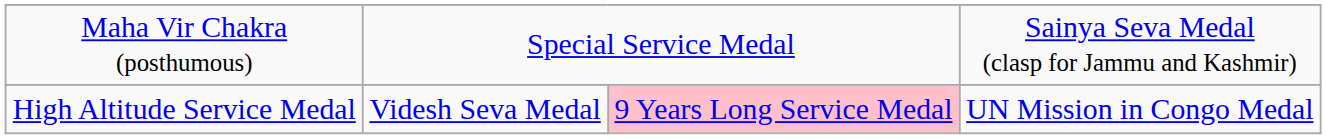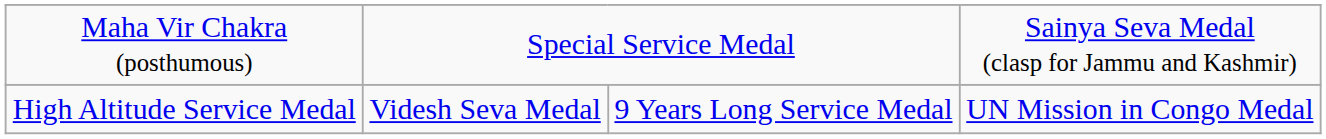(783, 108) pink background -> (783, 108) no background
